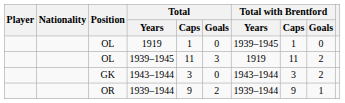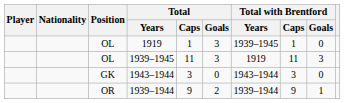(217, 43) 0 -> (217, 43) 3
(321, 59) 2 -> (321, 59) 3
(321, 75) 2 -> (321, 75) 0
